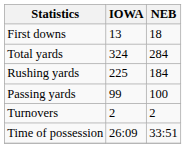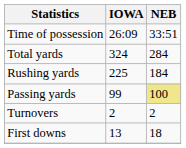rows swapped: (37, 34) <-> (55, 133)
(159, 93) no background -> (159, 93) khaki background
